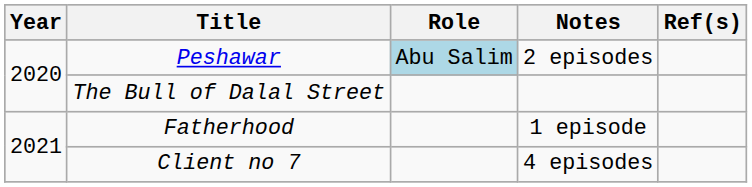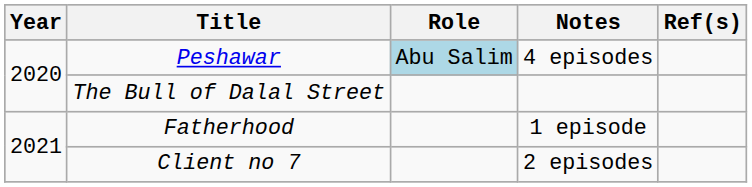(588, 58) 2 episodes -> (588, 58) 4 episodes
(588, 164) 4 episodes -> (588, 164) 2 episodes
